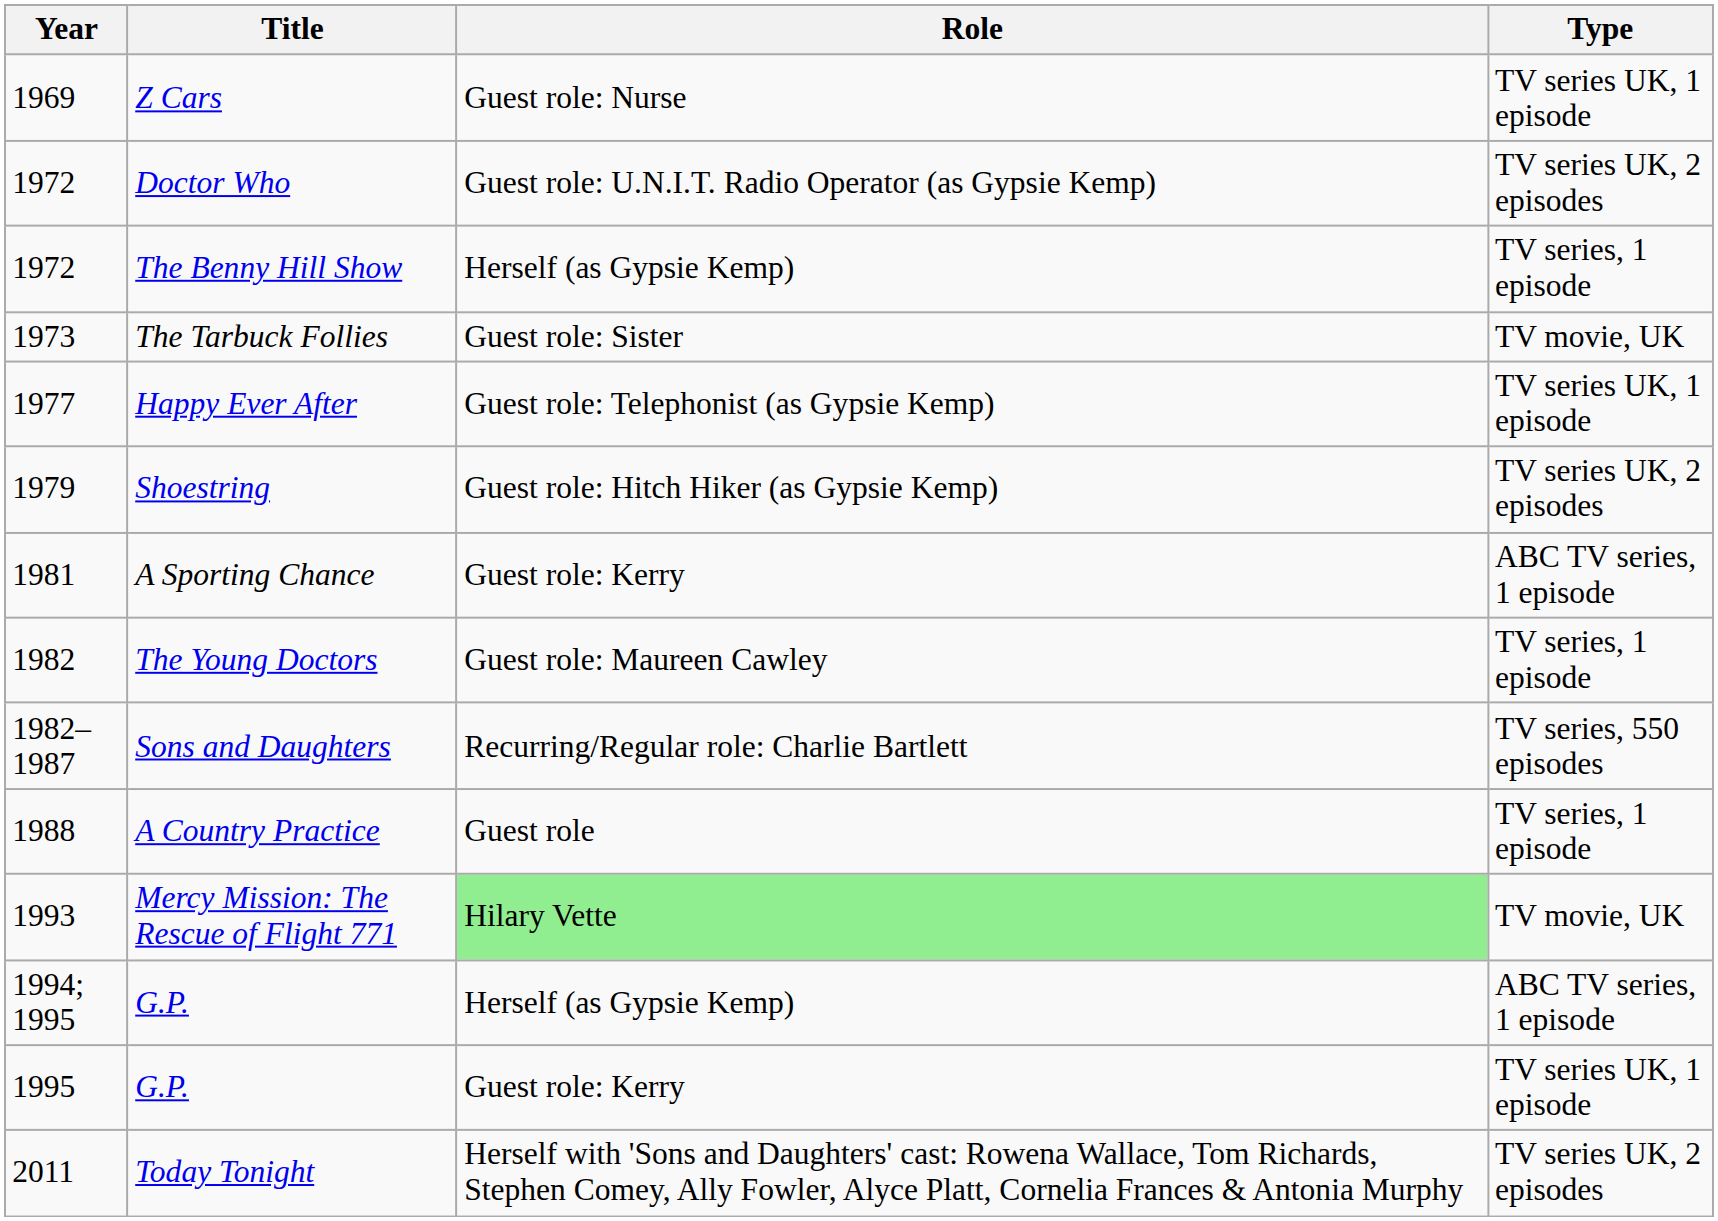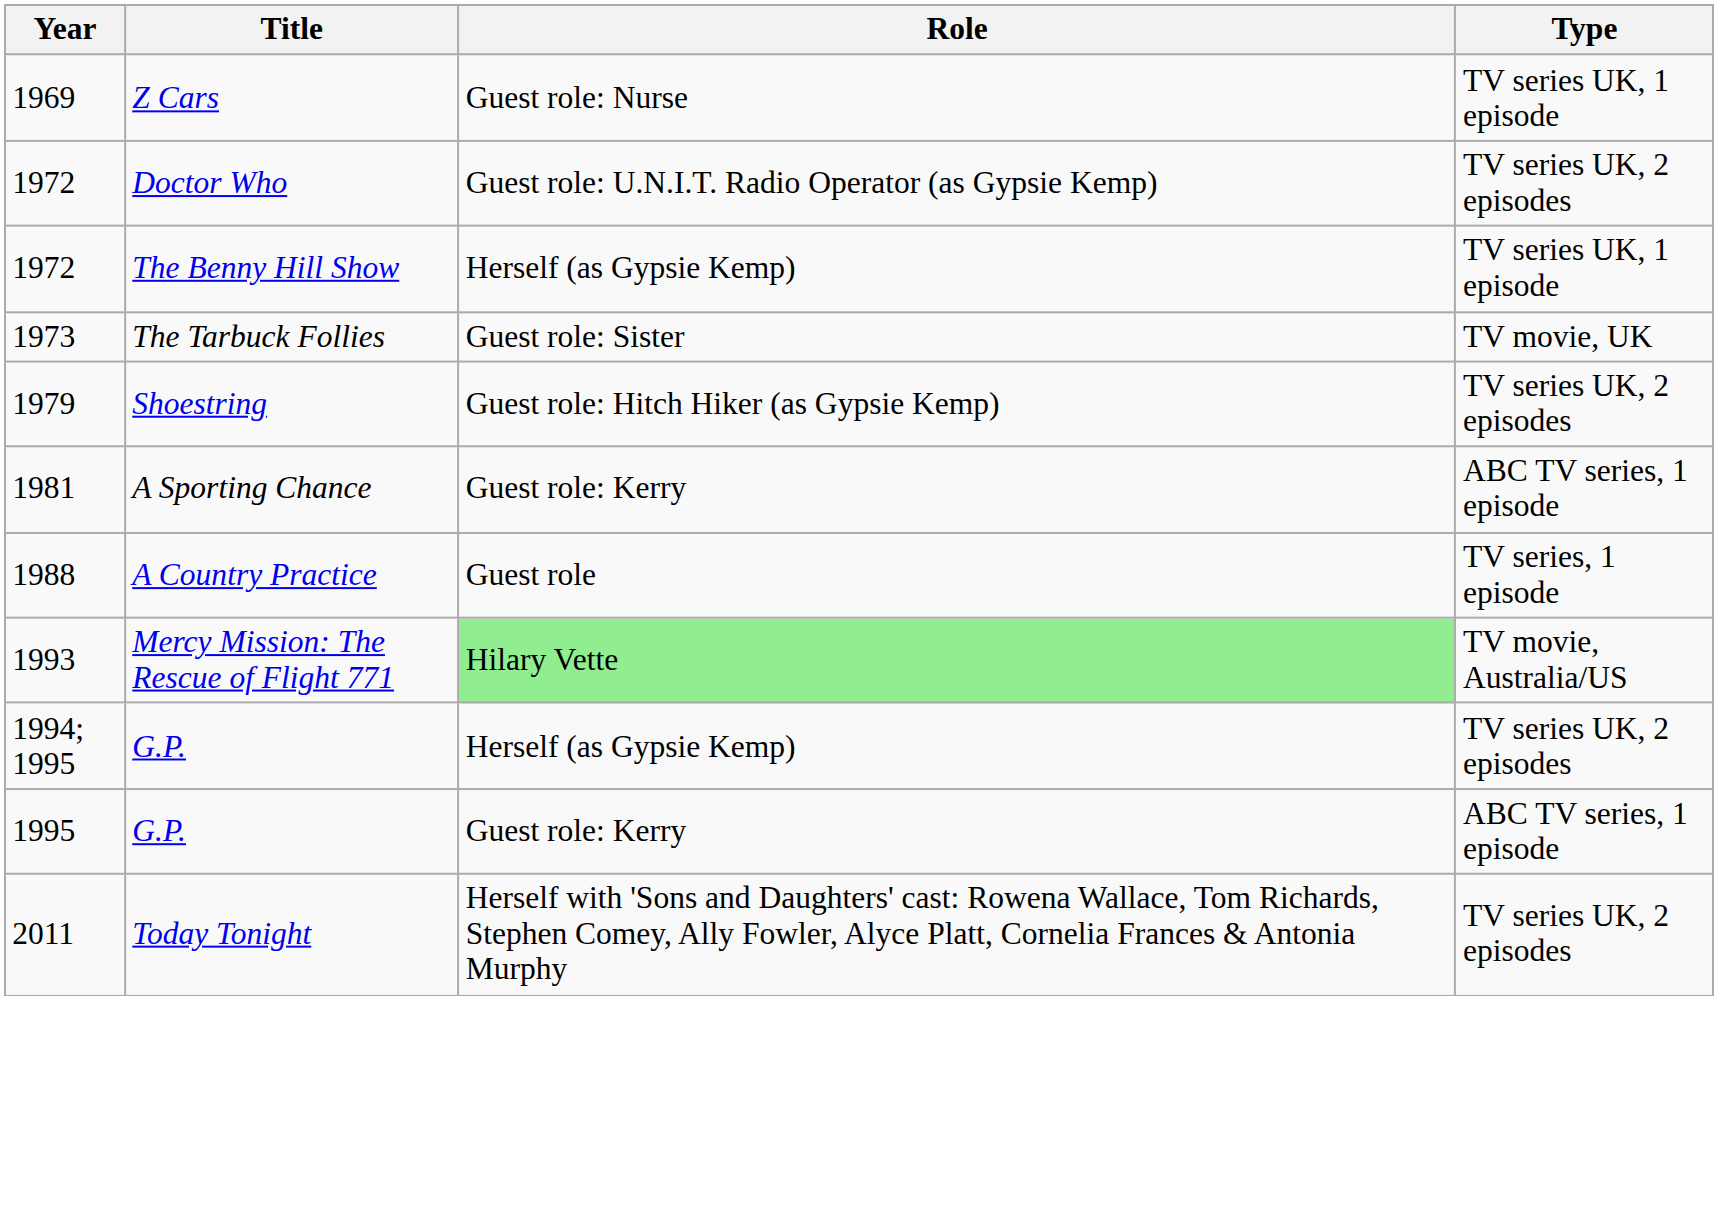(1571, 268) TV series, 1 episode -> (1566, 268) TV series UK, 1 episode
- row: (44, 403)
- row: (44, 659)
- row: (52, 745)
(1590, 916) TV movie, UK -> (1545, 659) TV movie, Australia/US
(1595, 1001) ABC TV series, 1 episode -> (1566, 745) TV series UK, 2 episodes
(1598, 1087) TV series UK, 1 episode -> (1575, 830) ABC TV series, 1 episode
